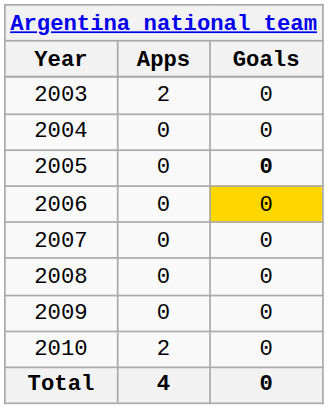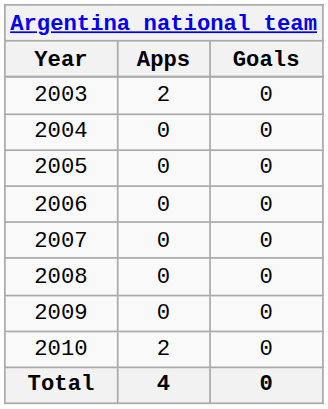(266, 168) bold -> (266, 168) normal
(266, 204) gold background -> (266, 204) no background
